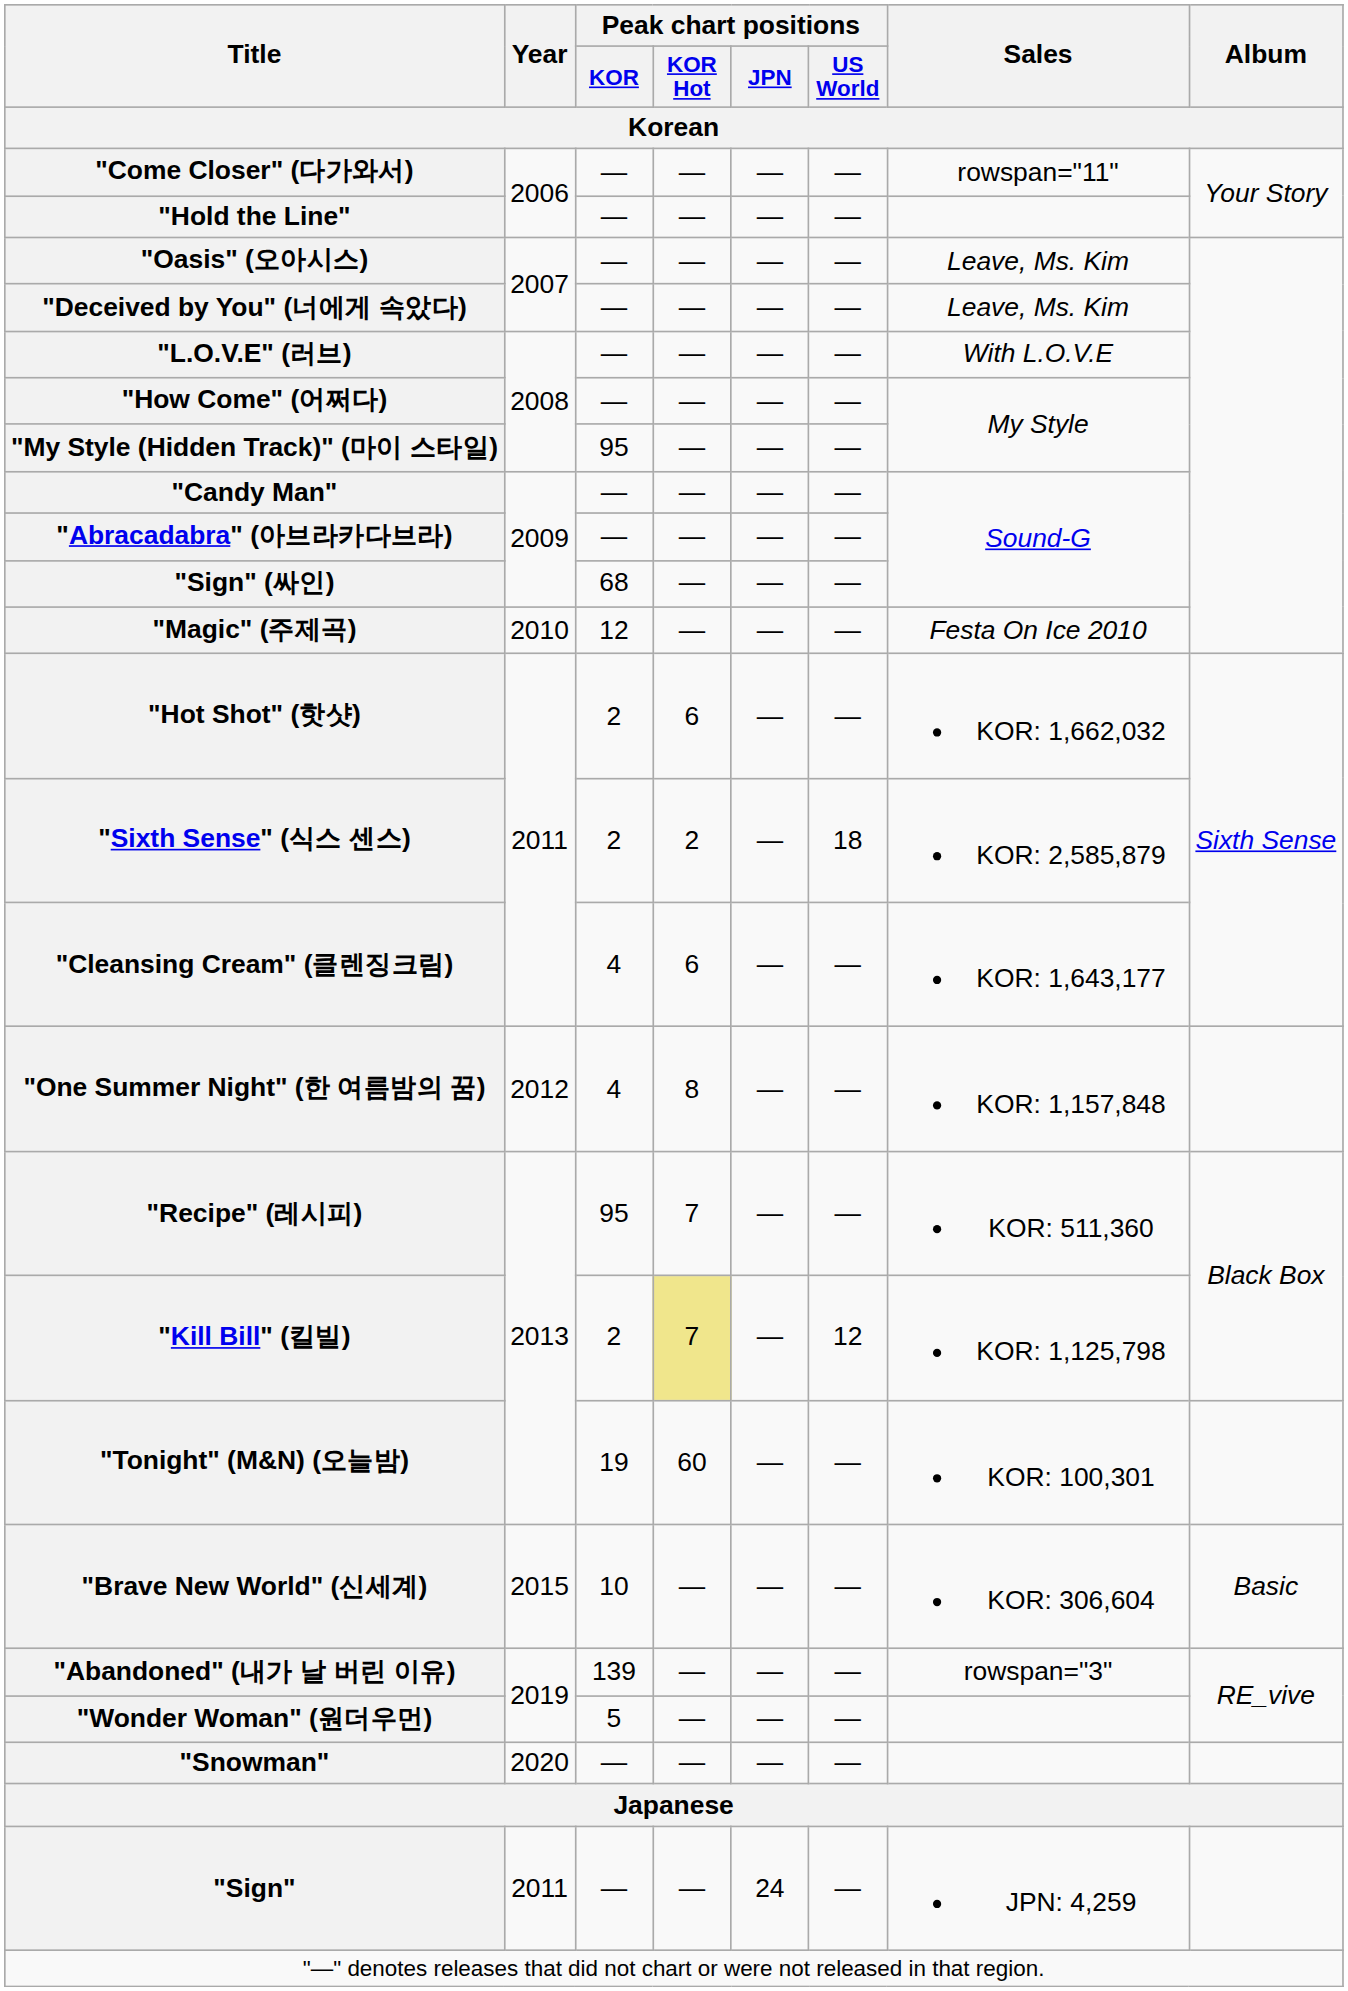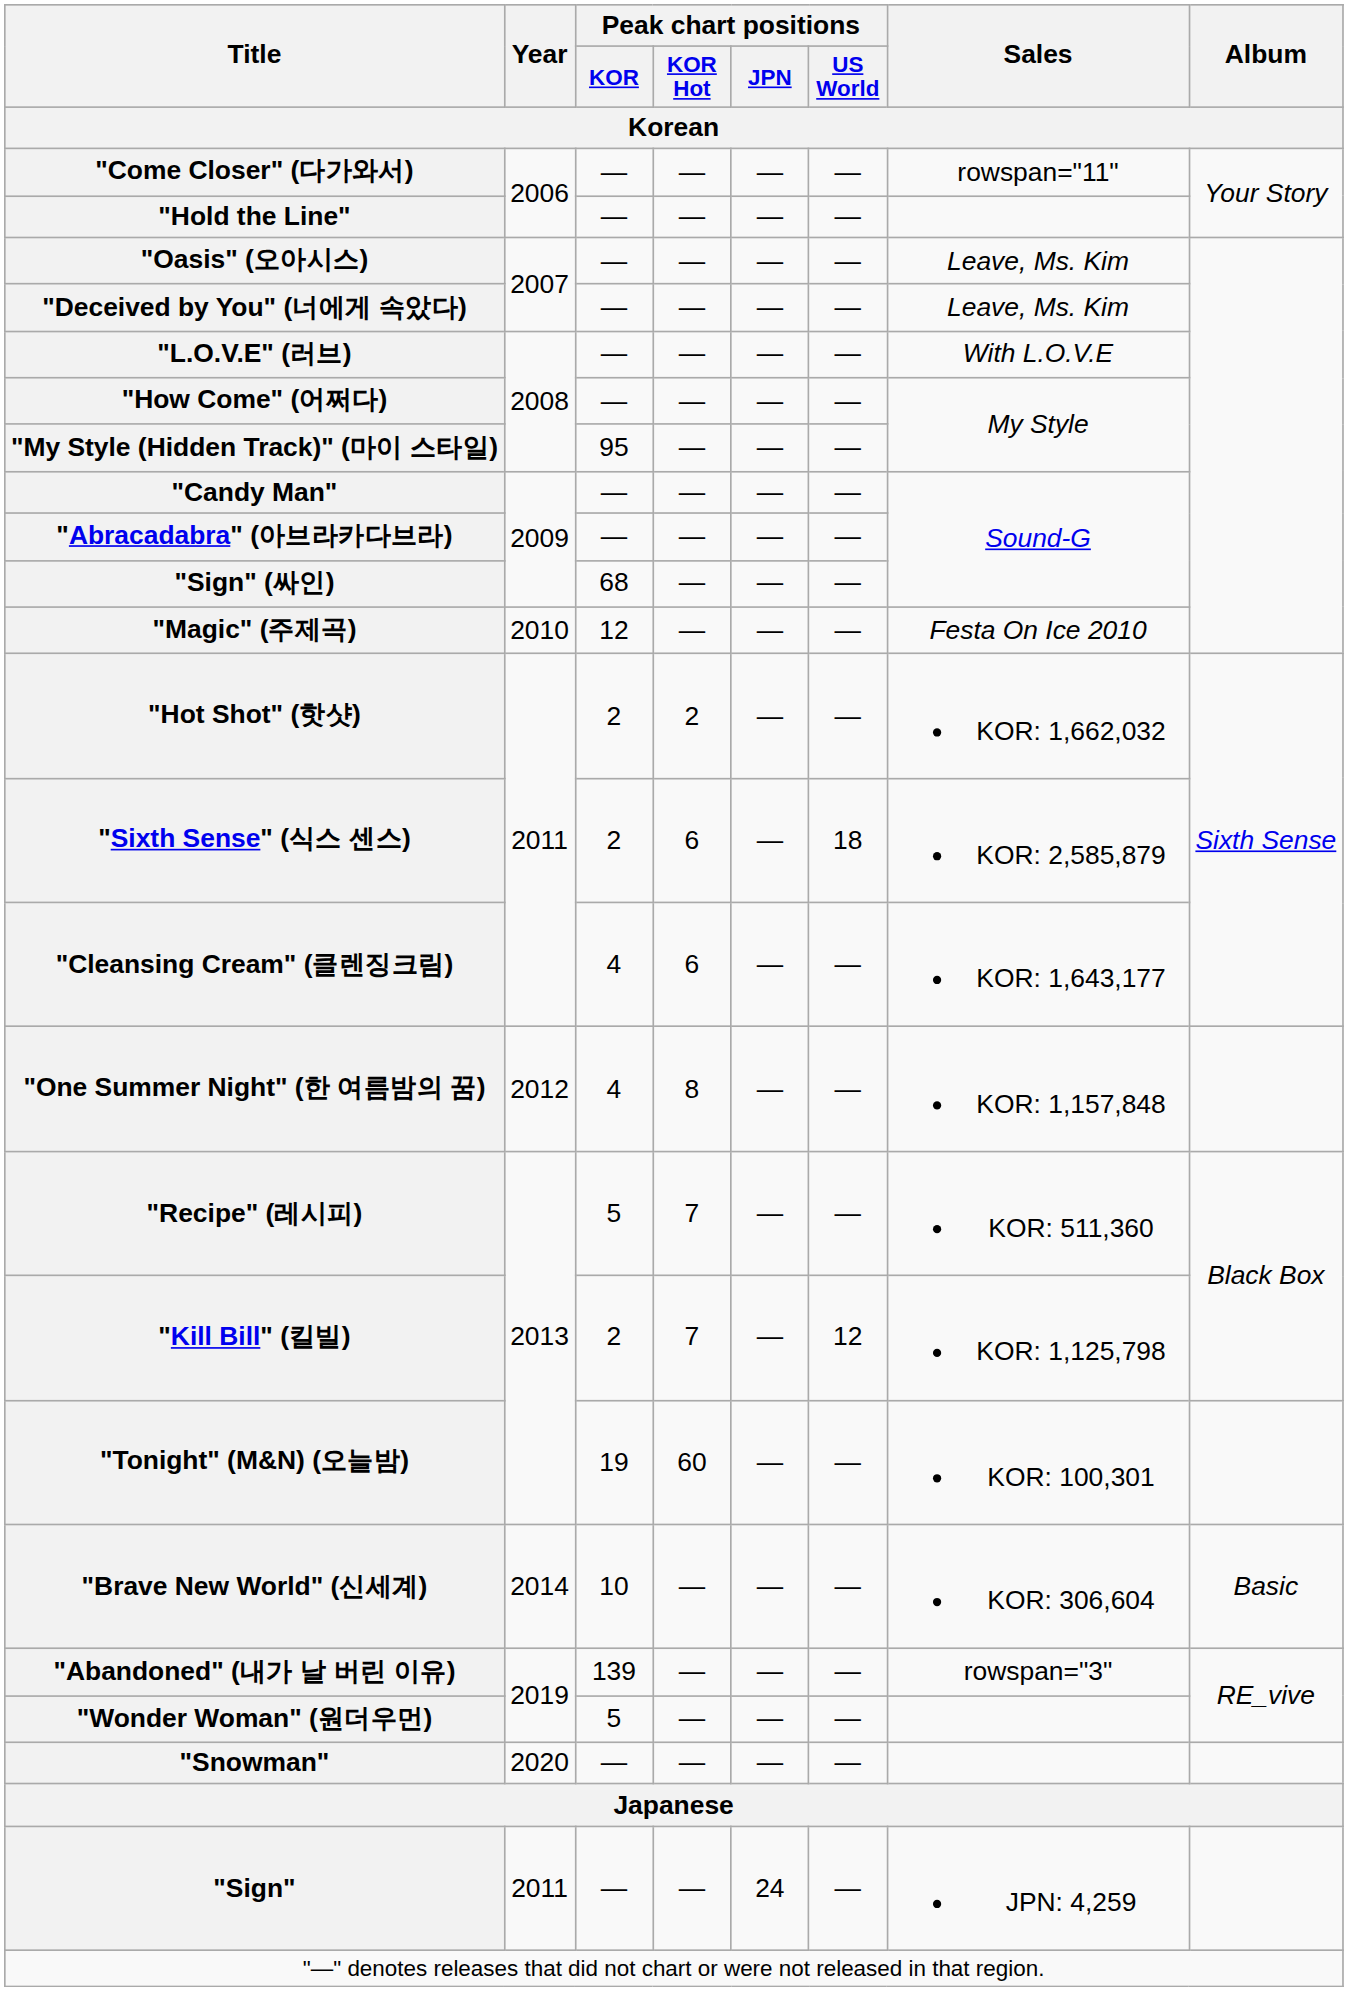(692, 715) 6 -> (692, 715) 2
(692, 840) 2 -> (692, 840) 6
(614, 1213) 95 -> (614, 1213) 5
(692, 1337) khaki background -> (692, 1337) no background
(540, 1586) 2015 -> (540, 1586) 2014
